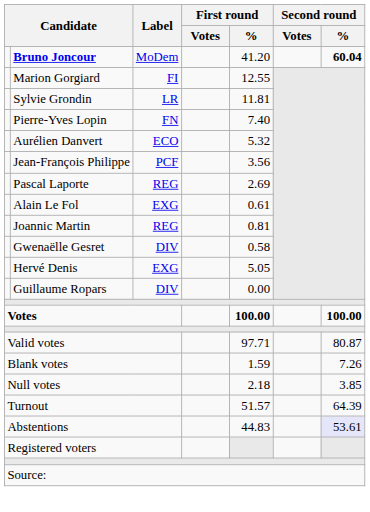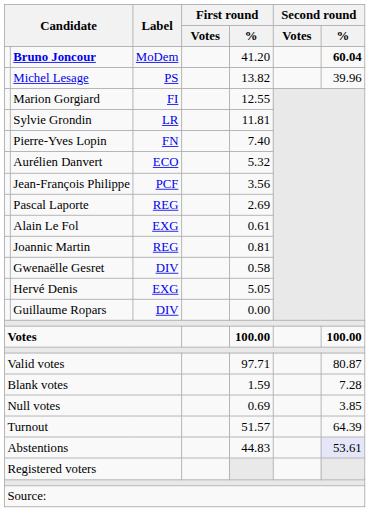+ row: (51, 78)
(351, 363) 7.26 -> (351, 384) 7.28
(259, 384) 2.18 -> (259, 406) 0.69
